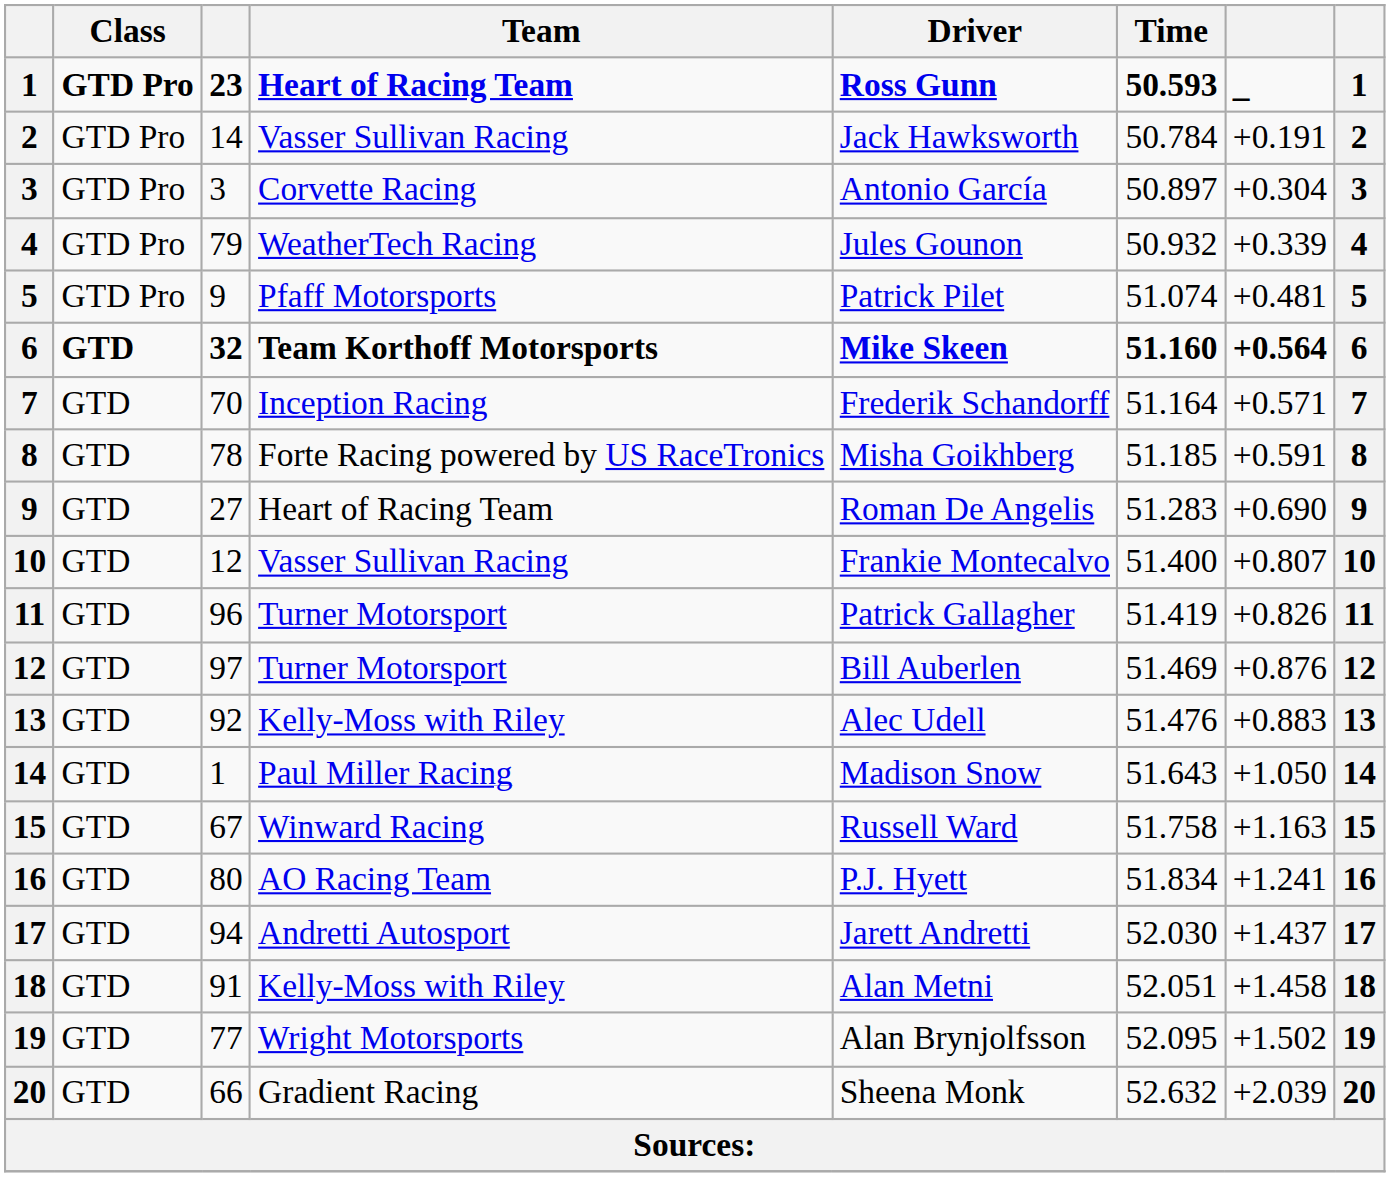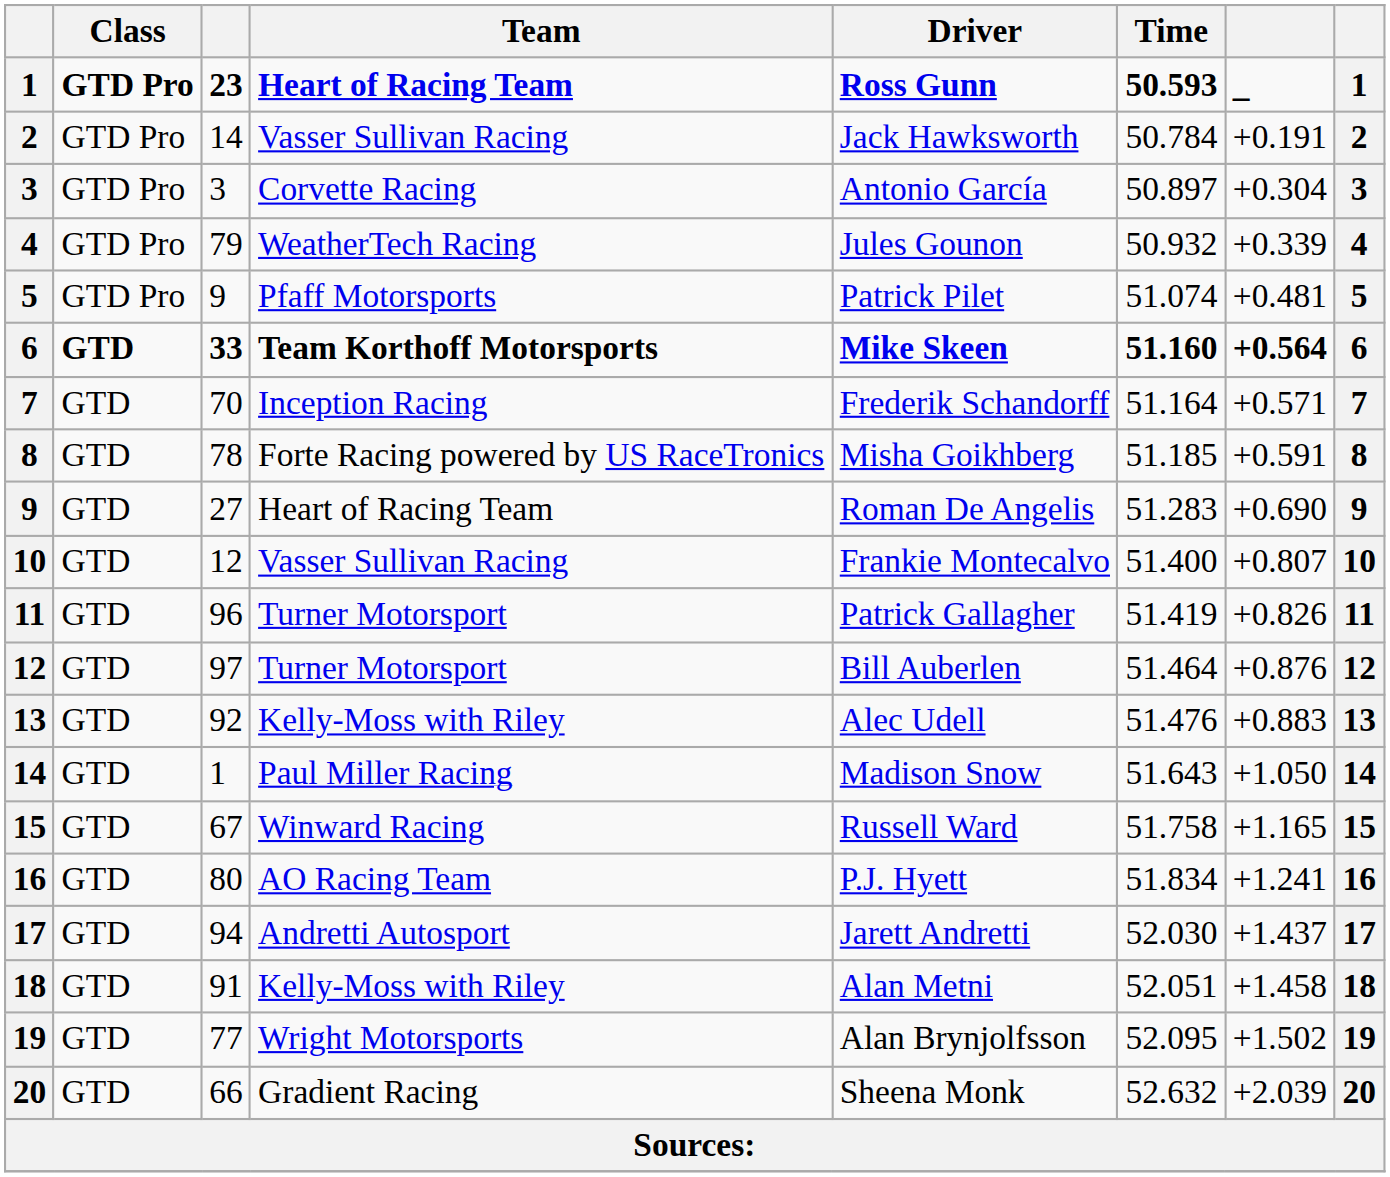(226, 349) 32 -> (226, 349) 33
(1171, 667) 51.469 -> (1171, 667) 51.464
(1280, 826) +1.163 -> (1280, 826) +1.165
